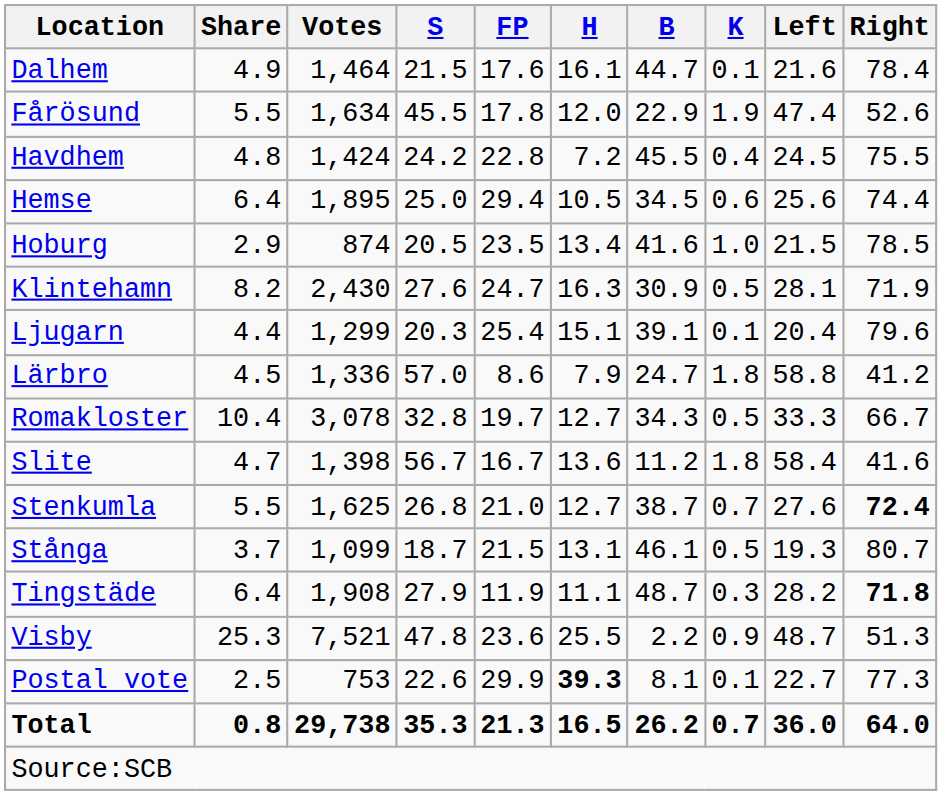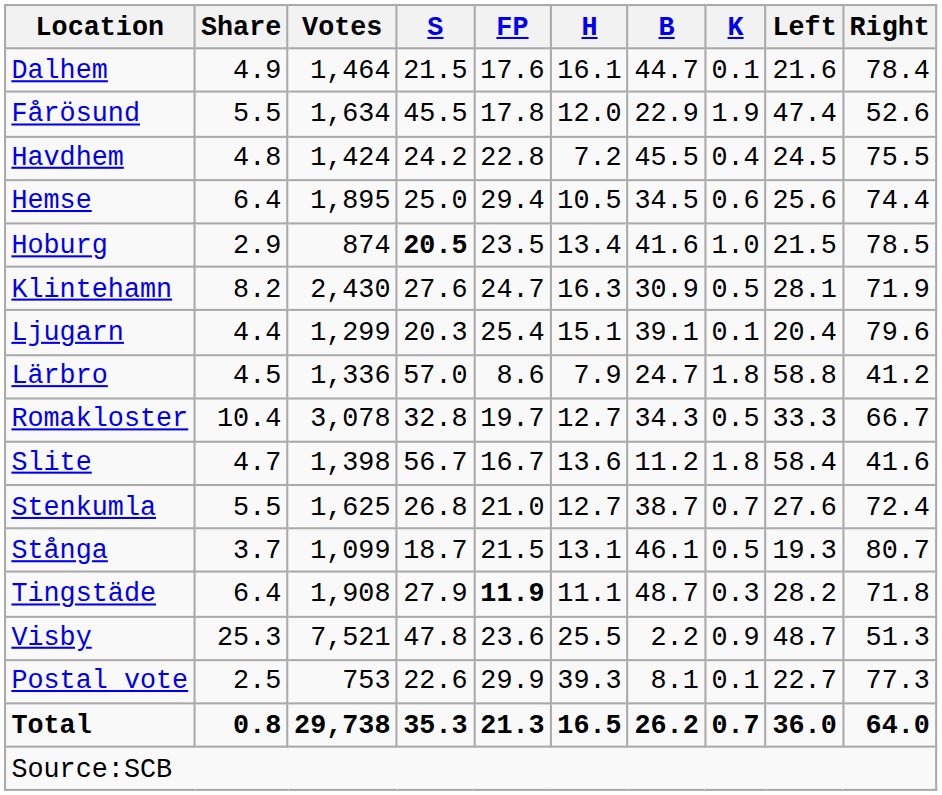(435, 245) normal -> (435, 245) bold
(898, 507) bold -> (898, 507) normal
(512, 594) normal -> (512, 594) bold
(898, 594) bold -> (898, 594) normal
(590, 682) bold -> (590, 682) normal
